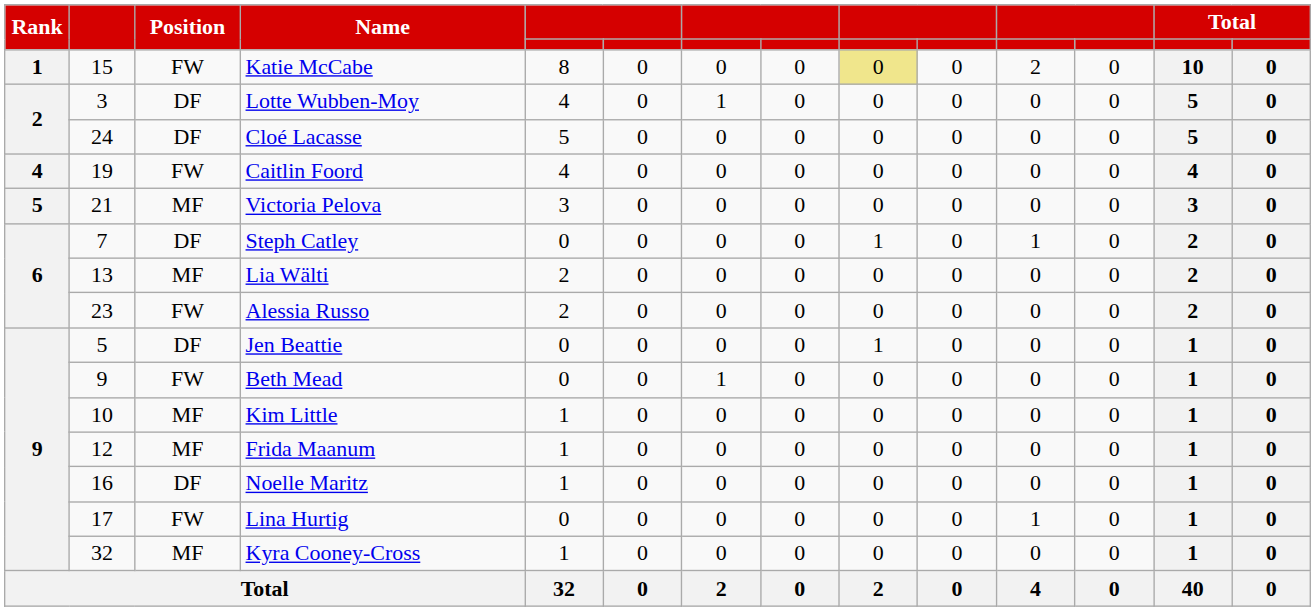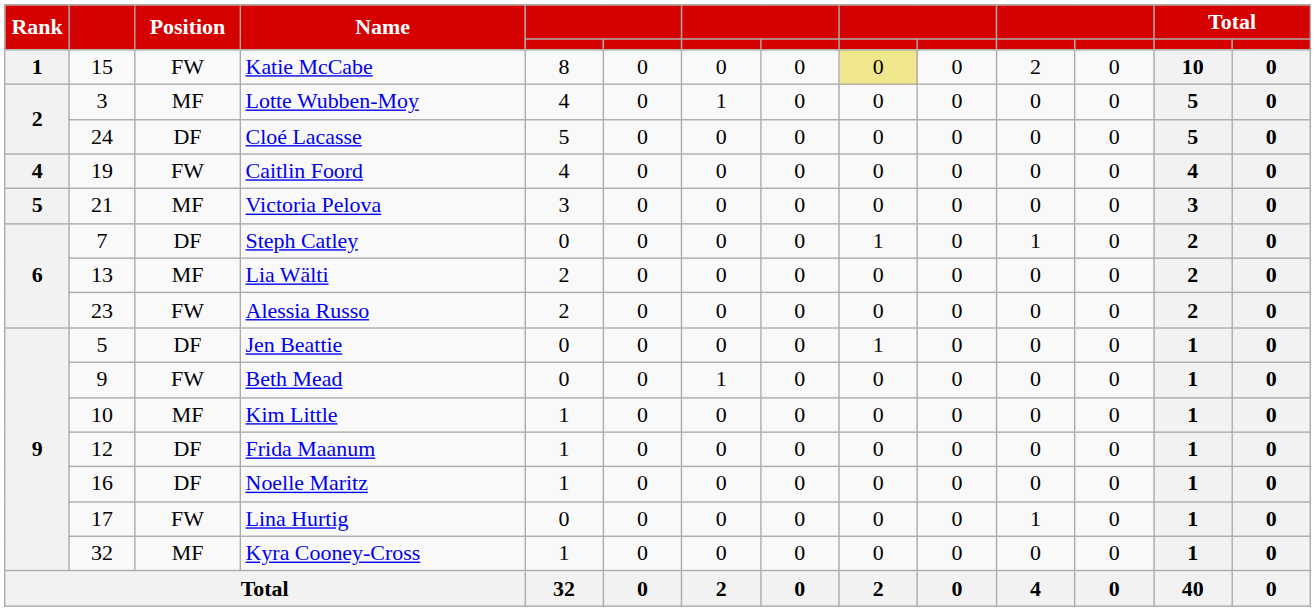(187, 101) DF -> (187, 101) MF
(187, 449) MF -> (187, 449) DF
